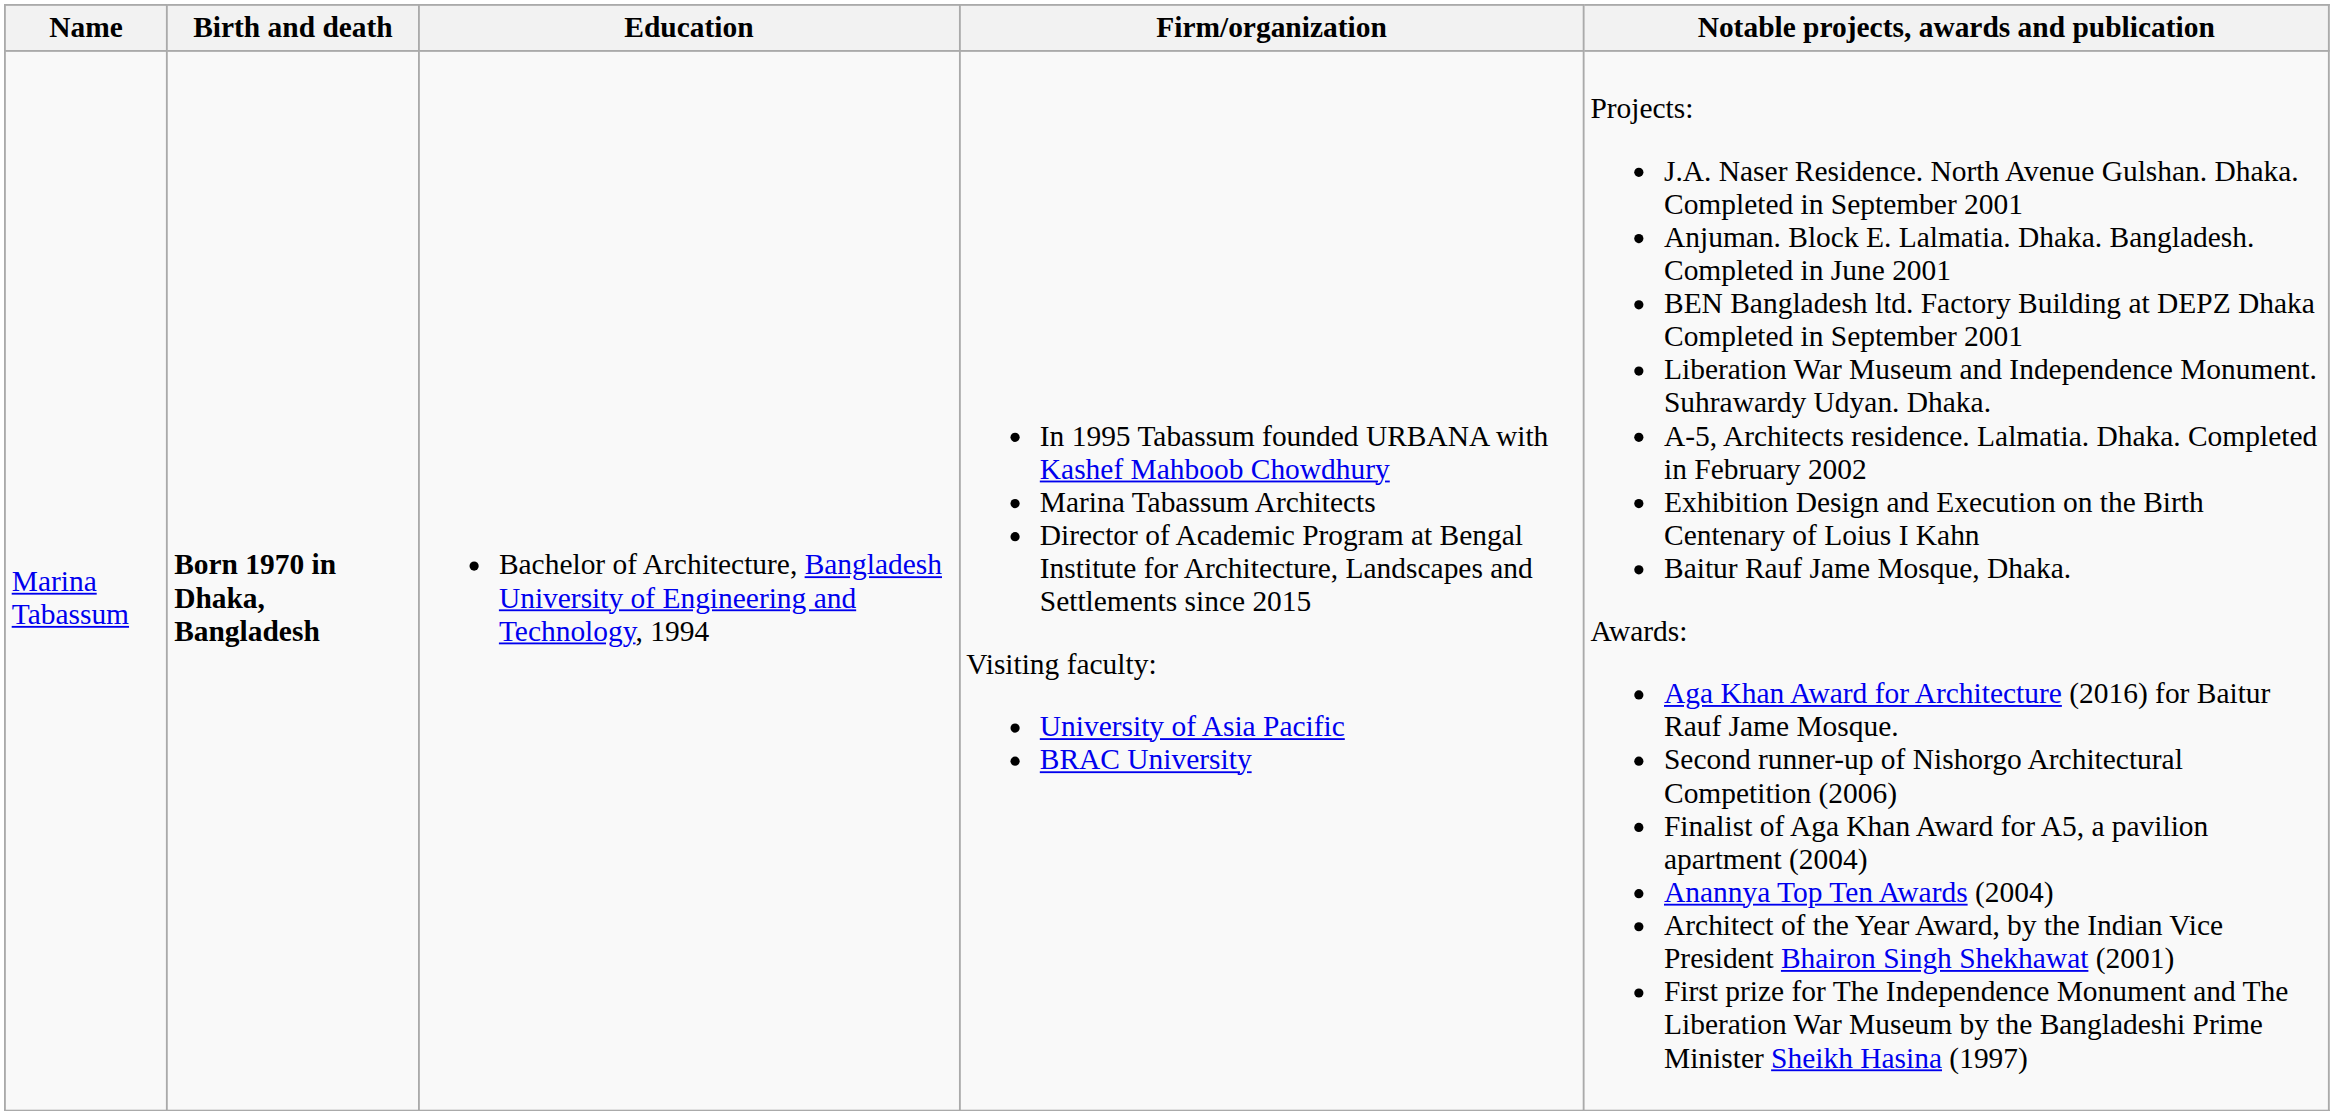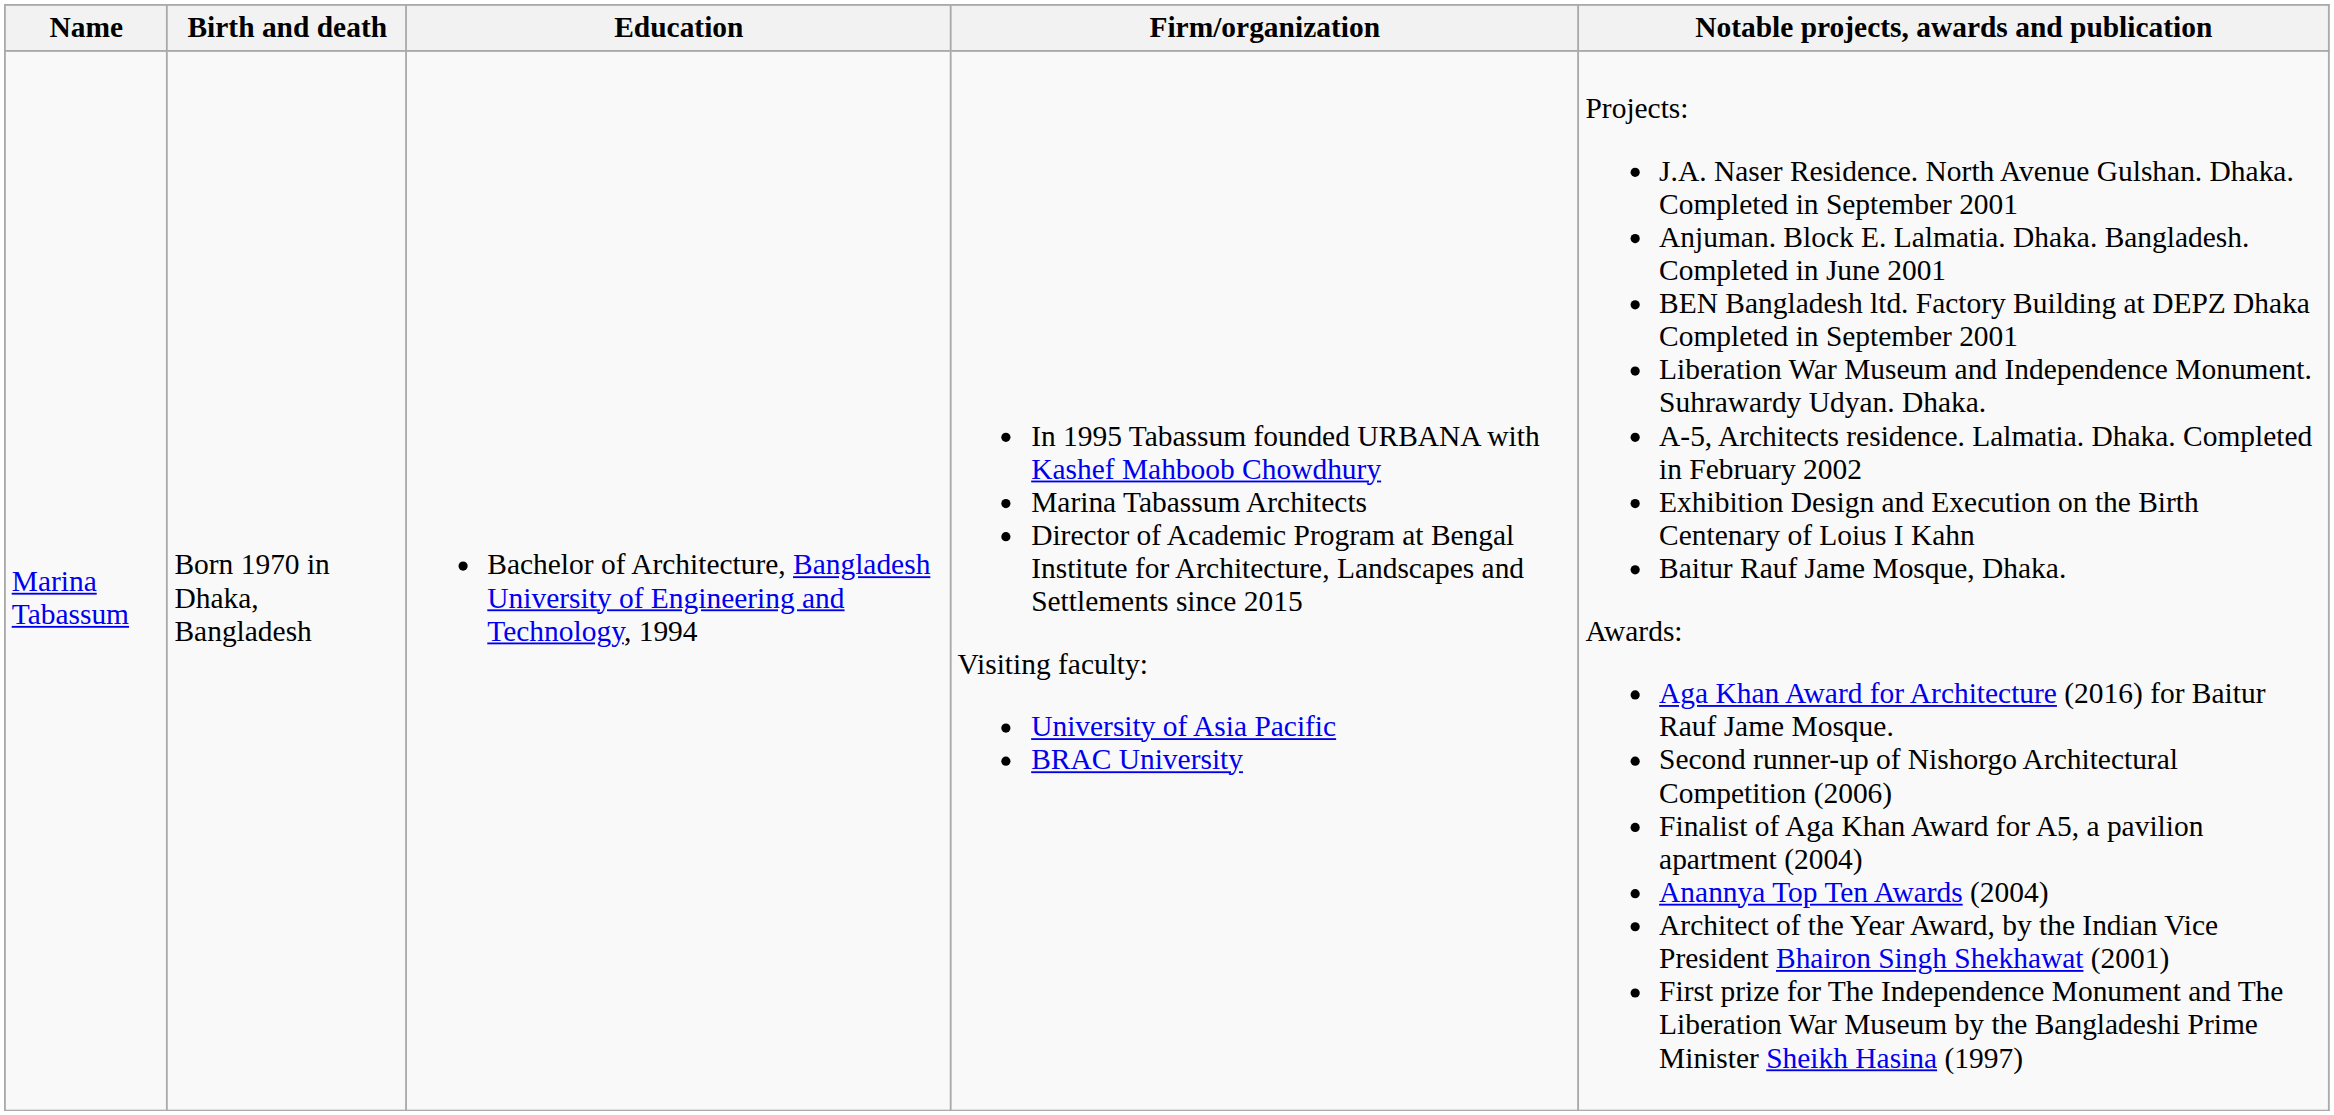(255, 597) bold -> (252, 597) normal
